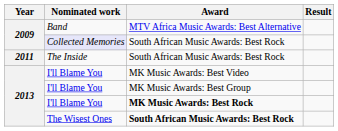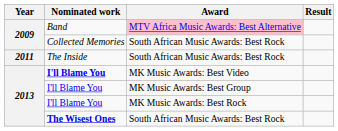(215, 27) no background -> (215, 27) pink background
(86, 42) lavender background -> (86, 42) no background
(75, 73) normal -> (76, 73) bold
(191, 103) bold -> (188, 103) normal
(79, 118) normal -> (81, 118) bold
(211, 118) bold -> (207, 118) normal
